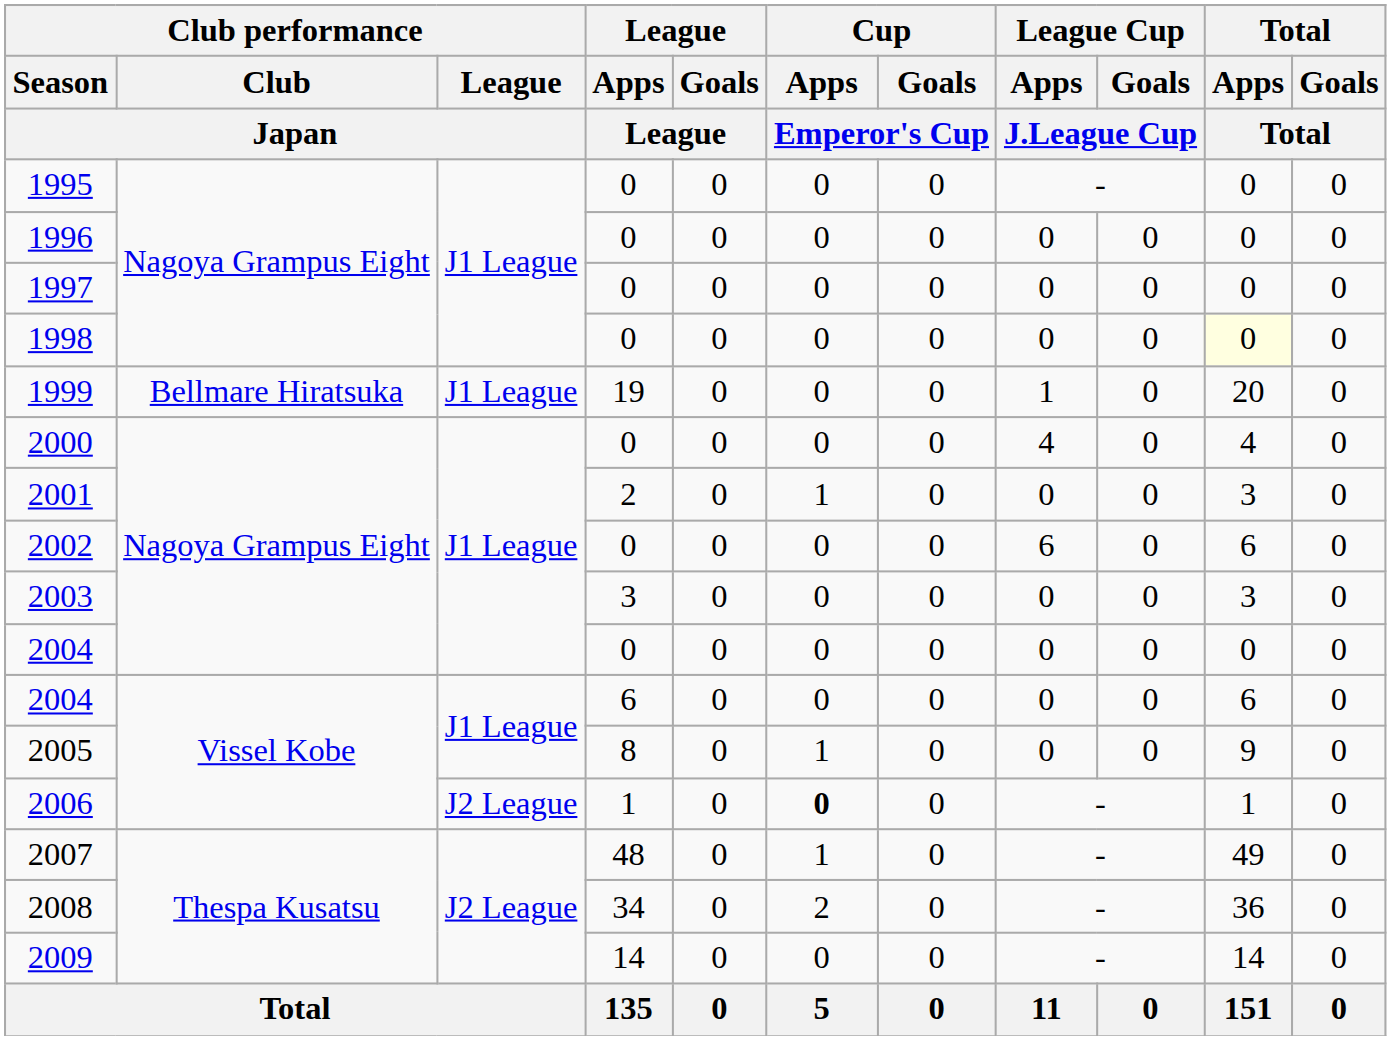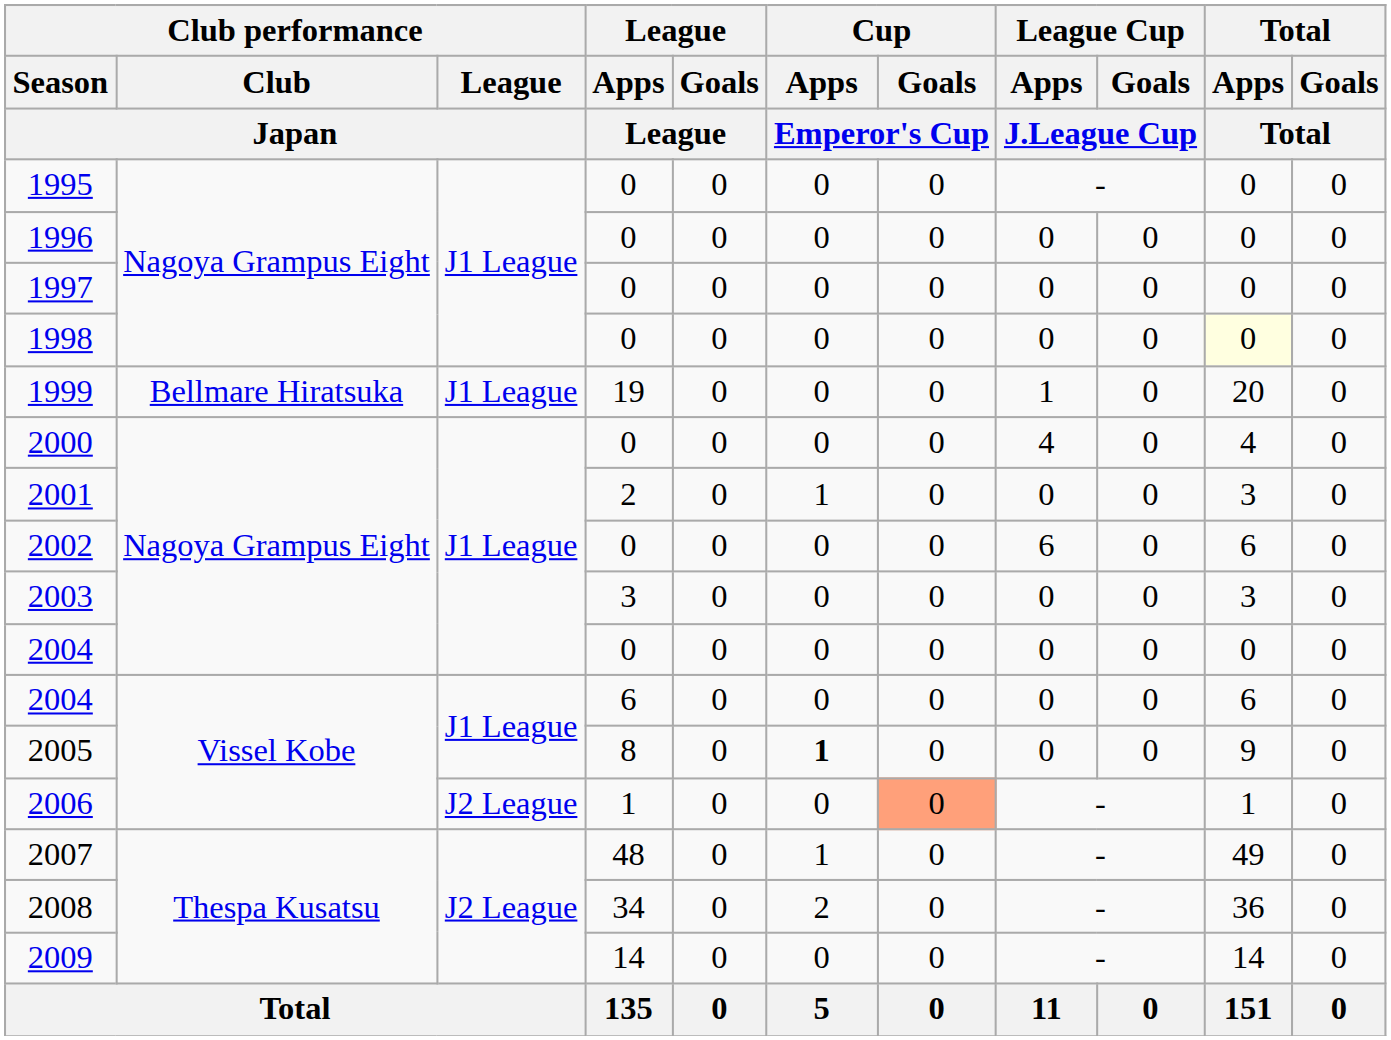(822, 751) normal -> (822, 751) bold
(822, 802) bold -> (822, 802) normal
(937, 802) no background -> (937, 802) lightsalmon background
